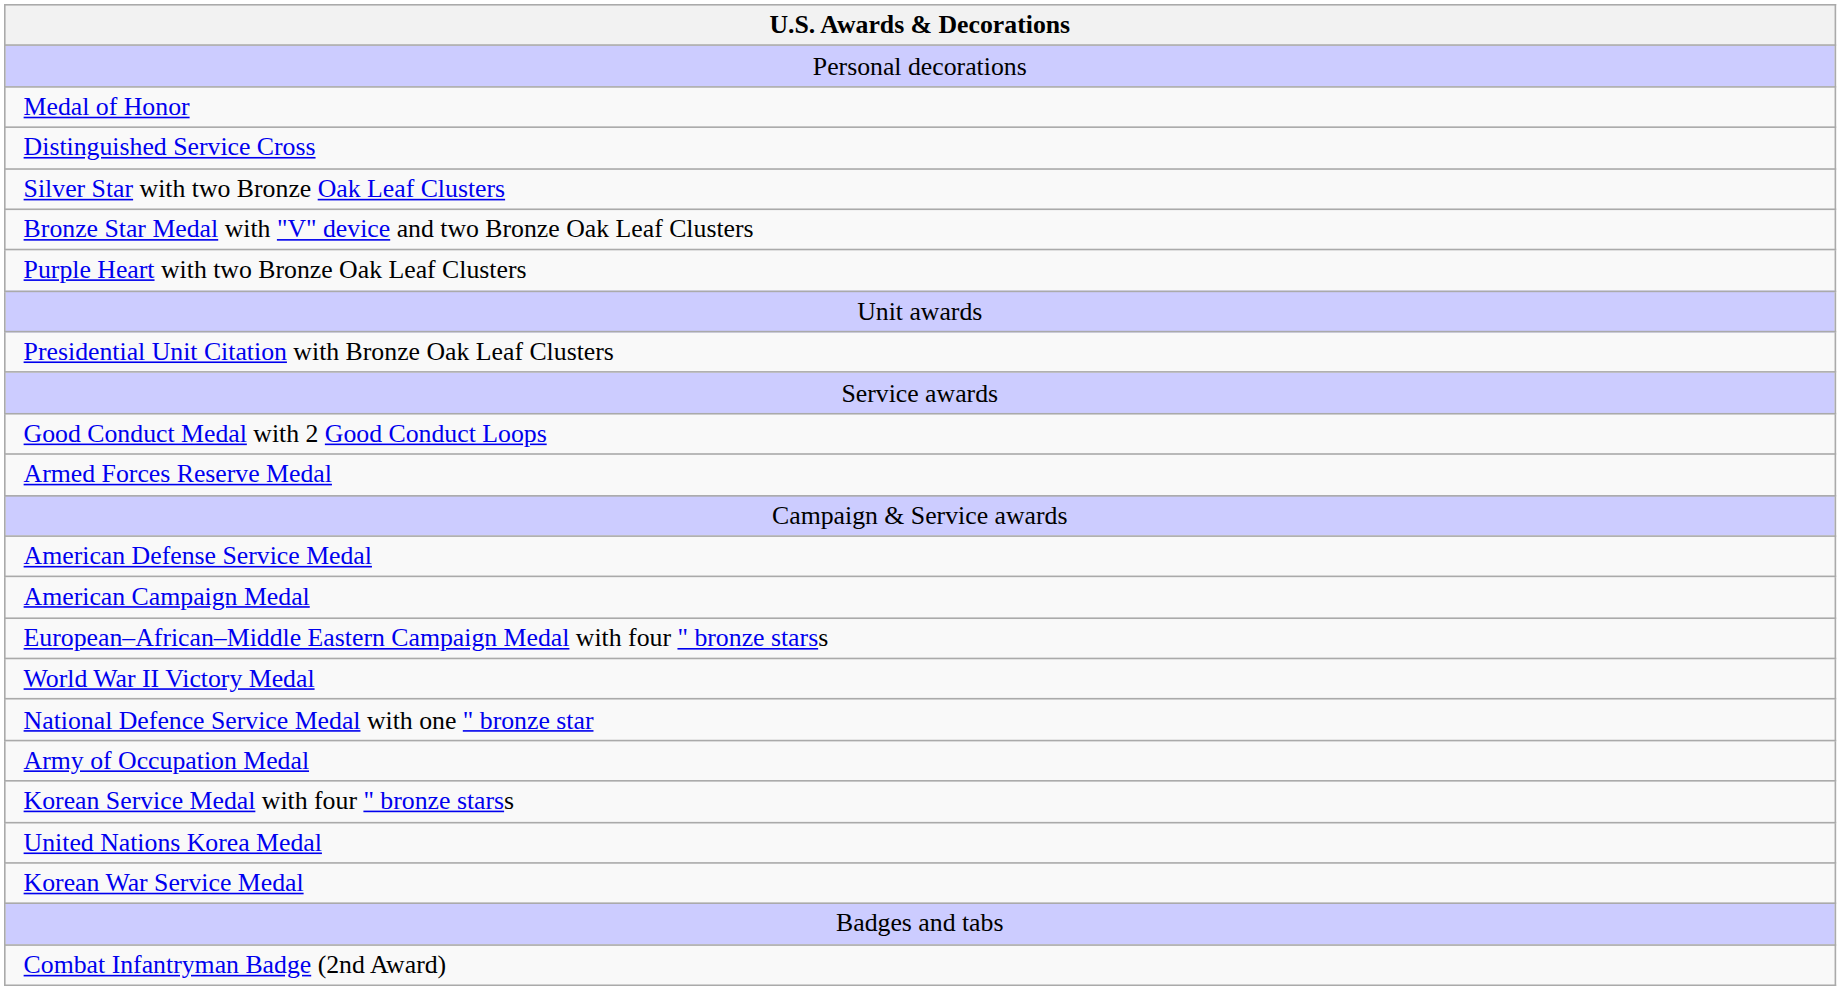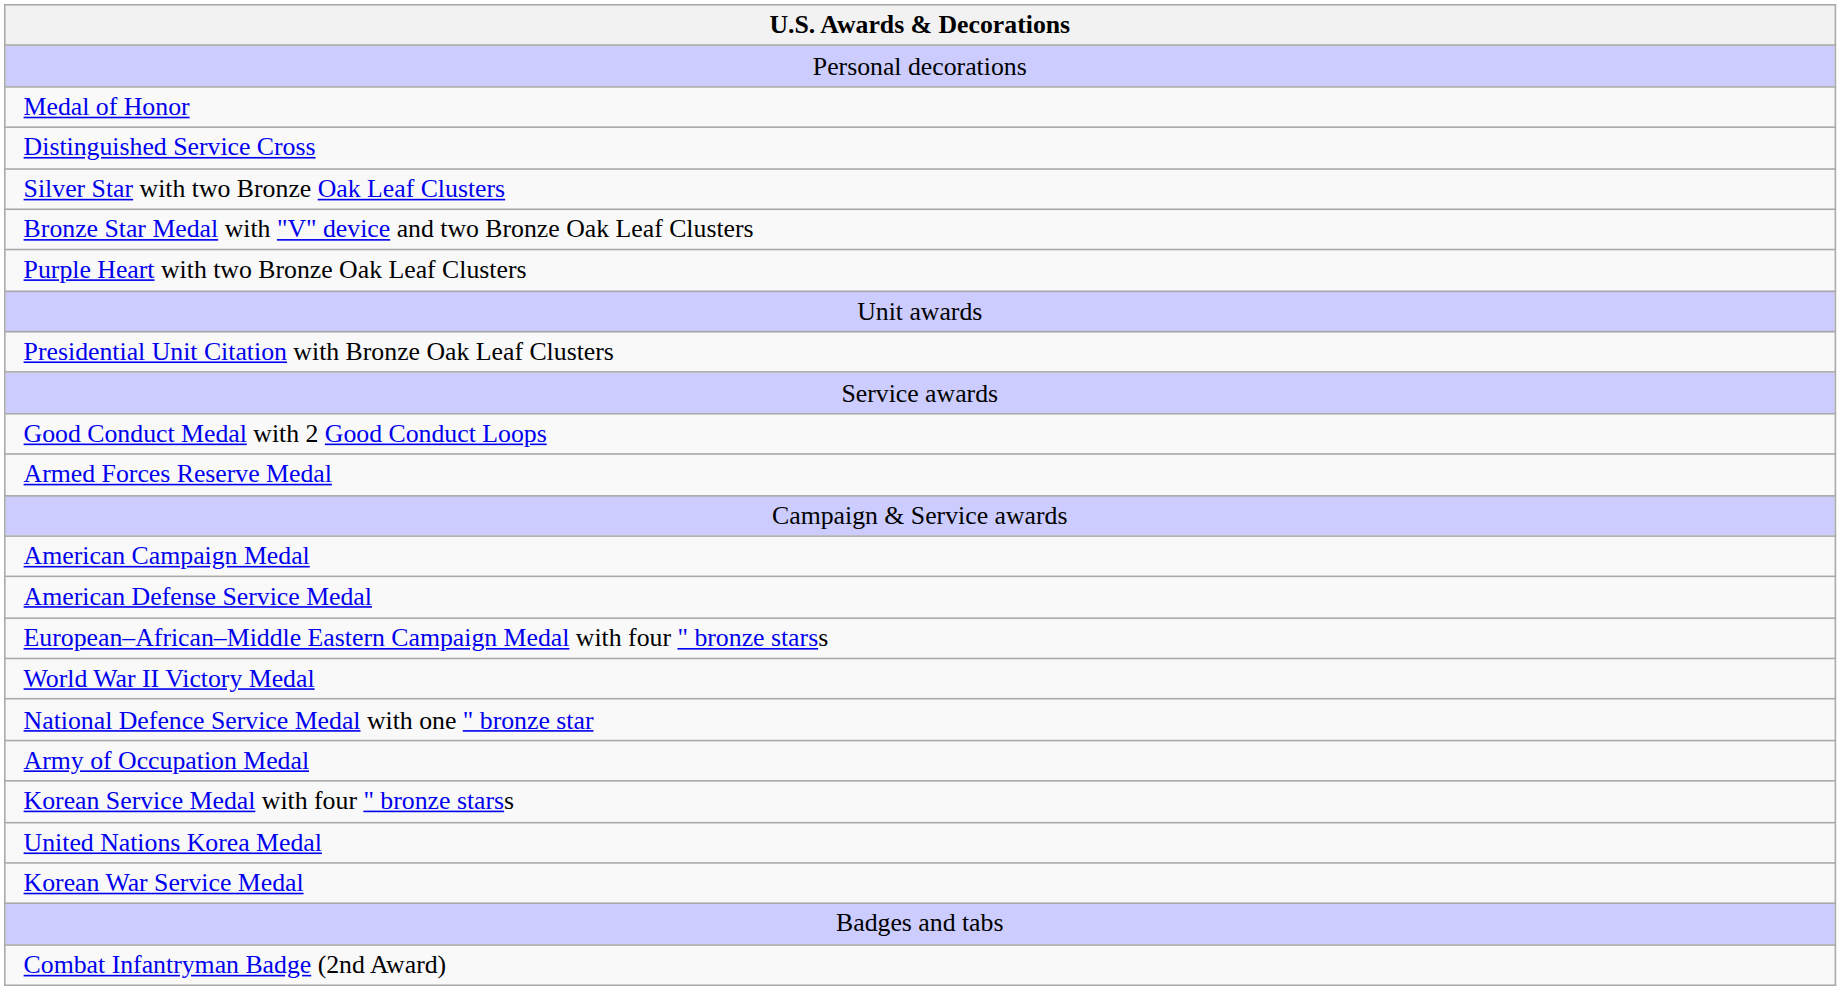(191, 556) American Defense Service Medal -> (160, 556) American Campaign Medal
(160, 596) American Campaign Medal -> (191, 596) American Defense Service Medal
